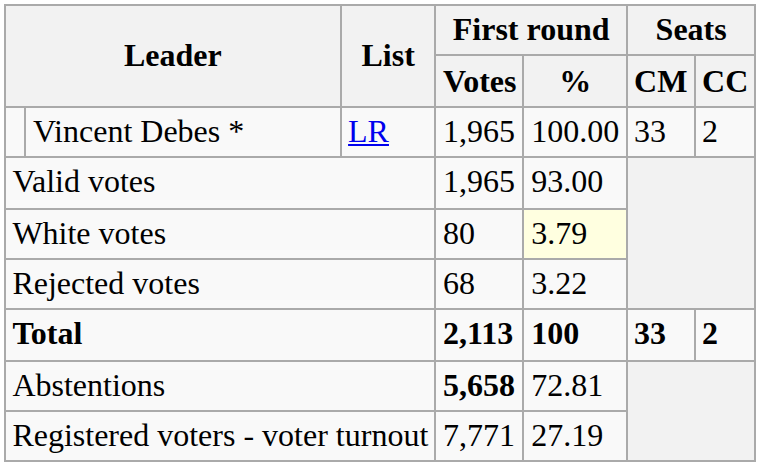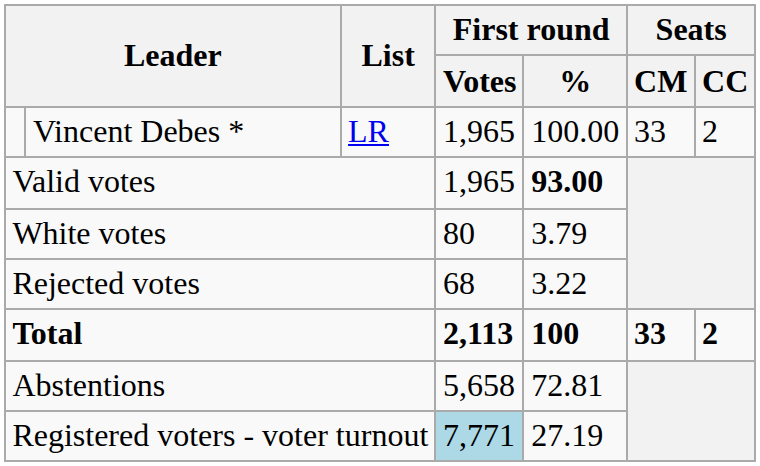(567, 182) normal -> (567, 182) bold
(559, 232) lightyellow background -> (559, 232) no background
(479, 385) bold -> (479, 385) normal
(479, 435) no background -> (479, 435) lightblue background
